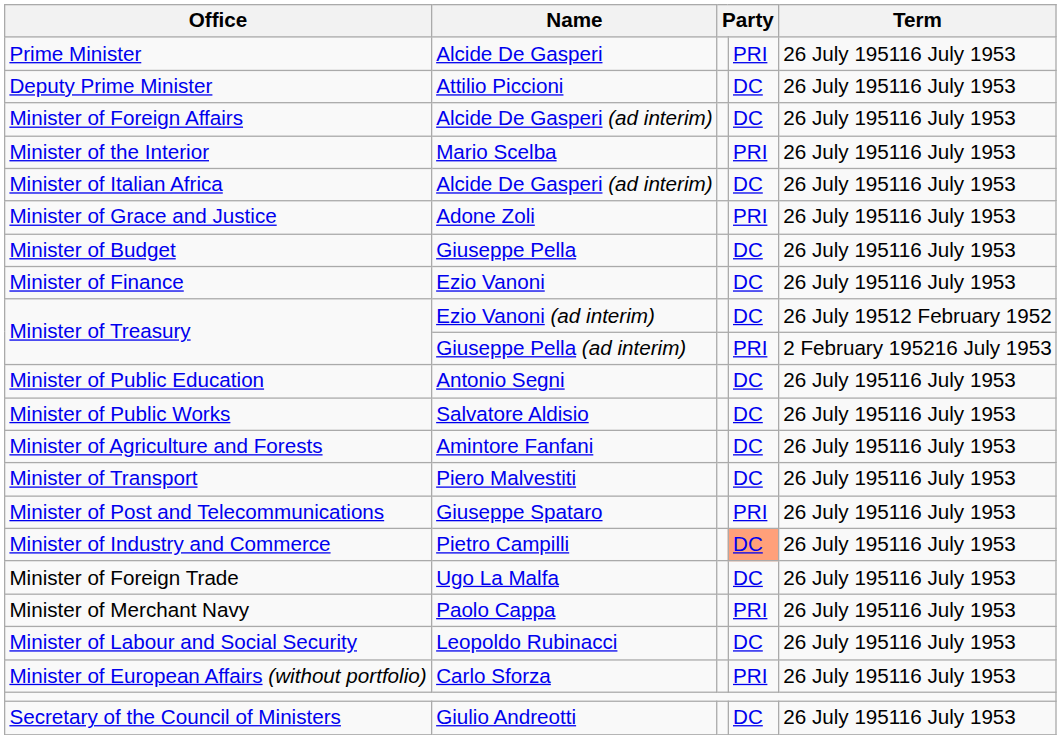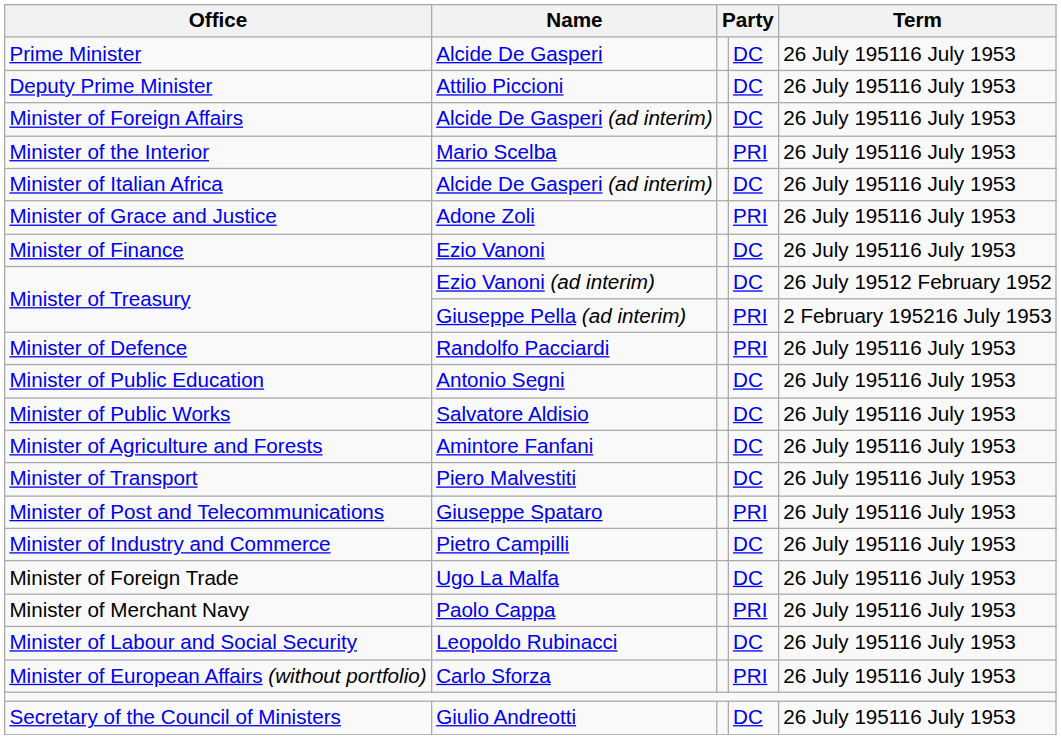(750, 53) PRI -> (748, 53) DC
- row: (93, 250)
+ row: (98, 348)
(748, 544) lightsalmon background -> (748, 544) no background
